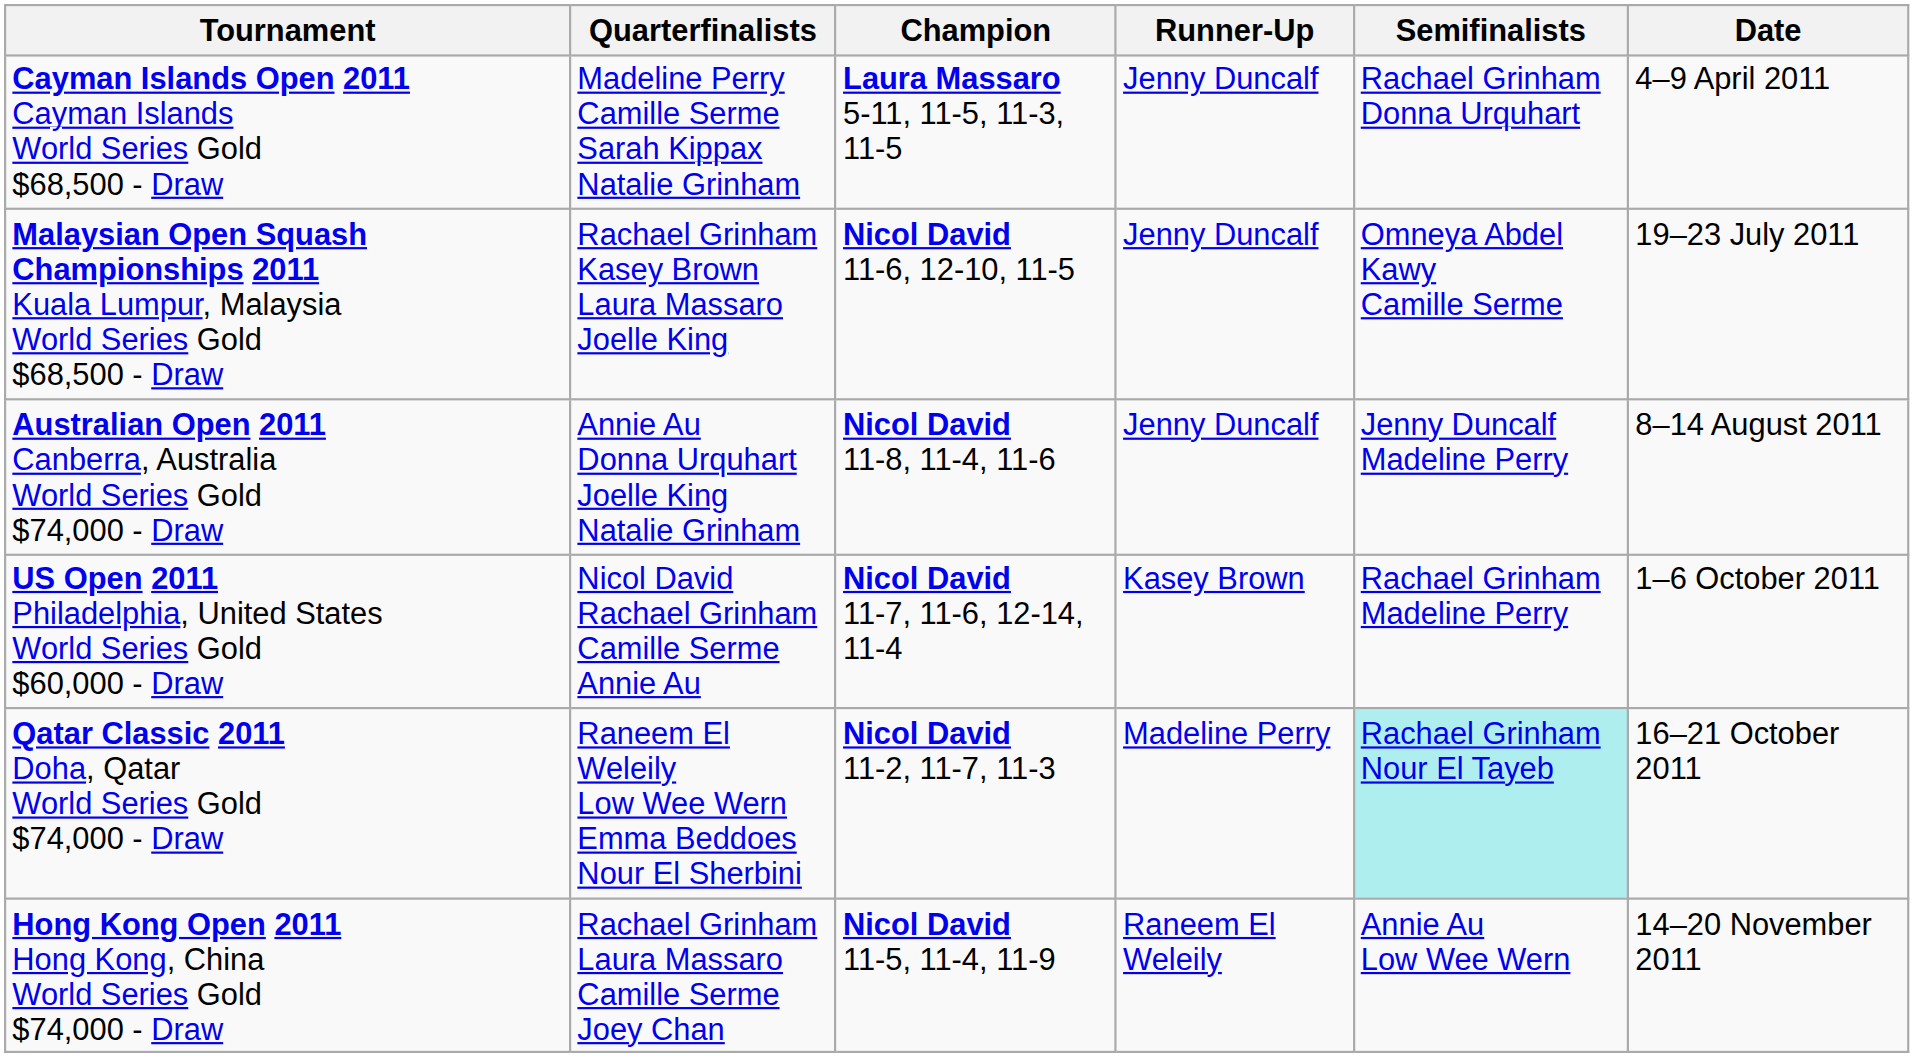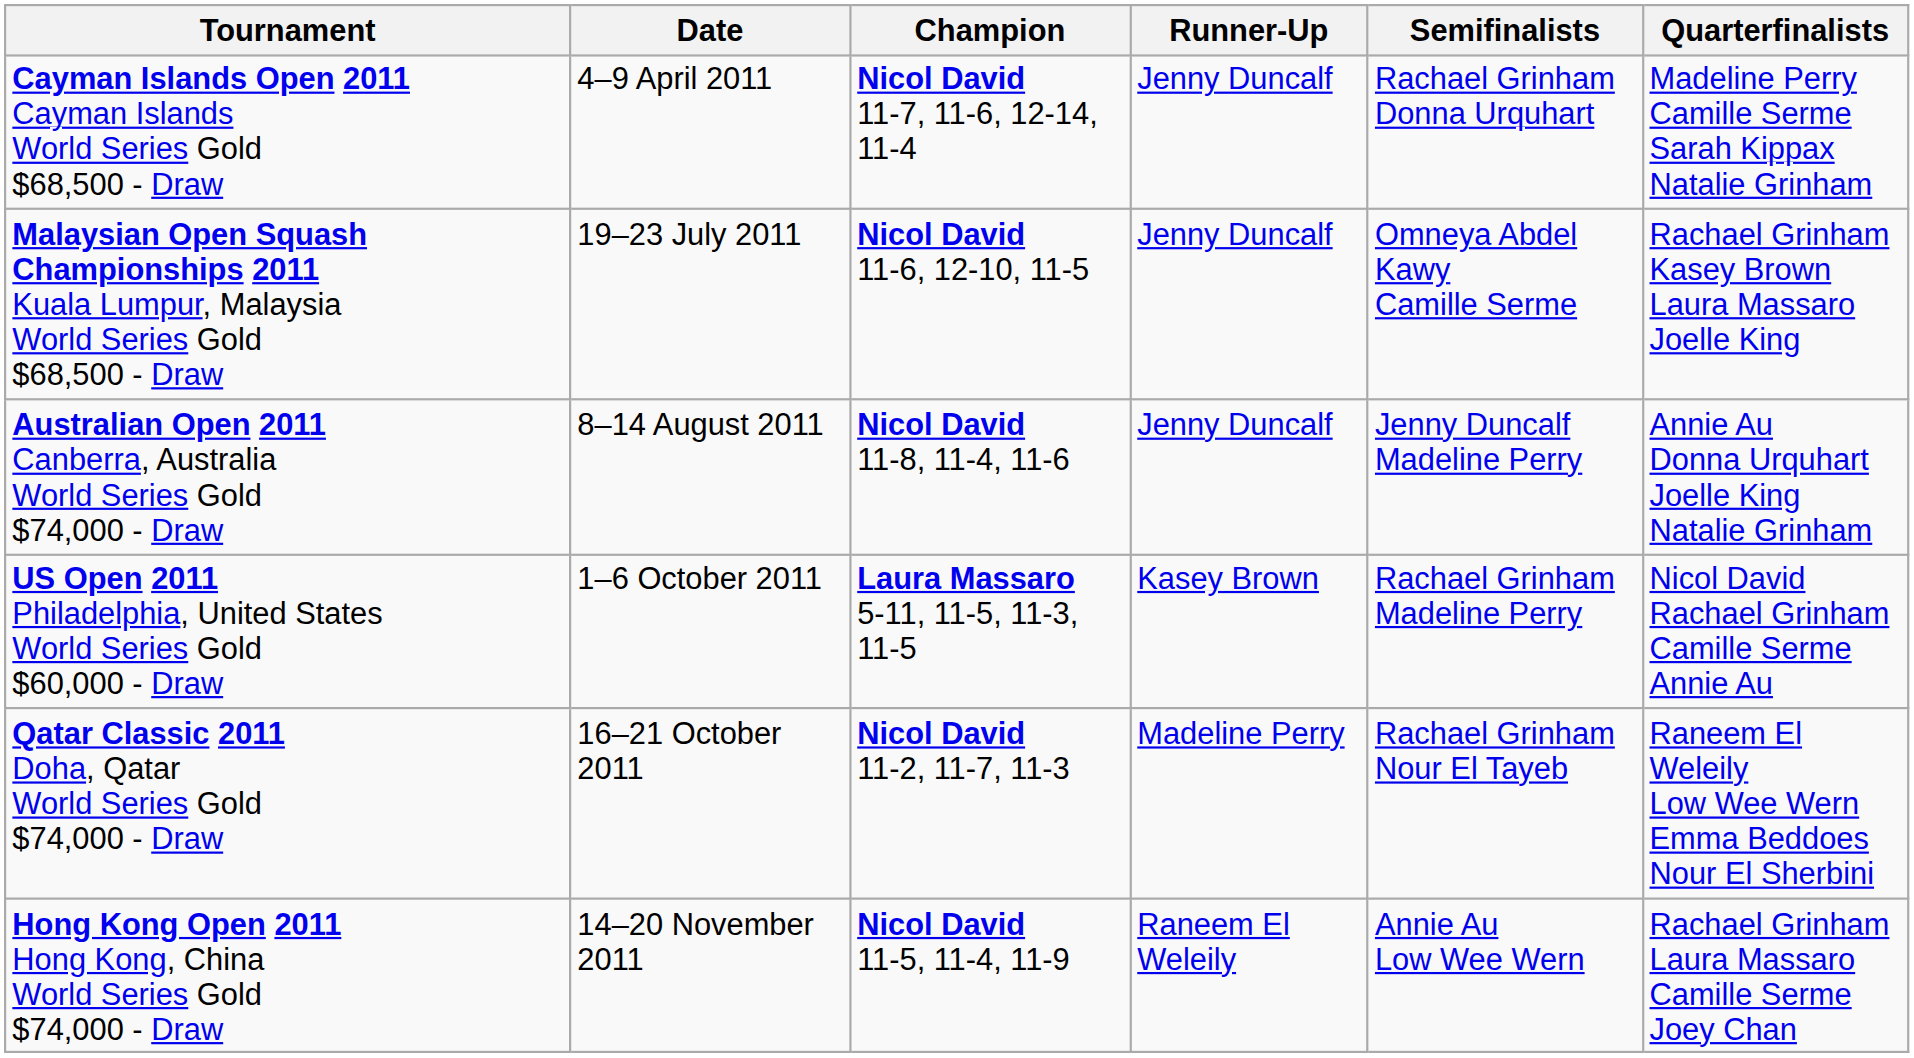columns swapped: (1768, 30) <-> (703, 30)
(954, 115) Laura Massaro 5-11, 11-5, 11-3, 11-5 -> (977, 115) Nicol David 11-7, 11-6, 12-14, 11-4
(963, 614) Nicol David 11-7, 11-6, 12-14, 11-4 -> (968, 614) Laura Massaro 5-11, 11-5, 11-3, 11-5
(1481, 751) paleturquoise background -> (1495, 751) no background
